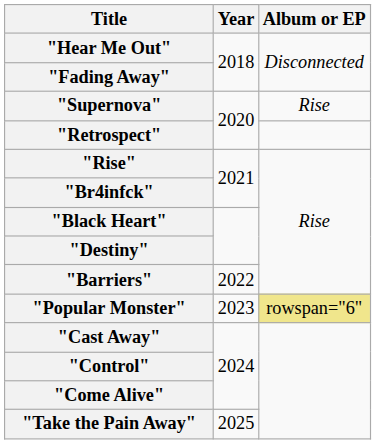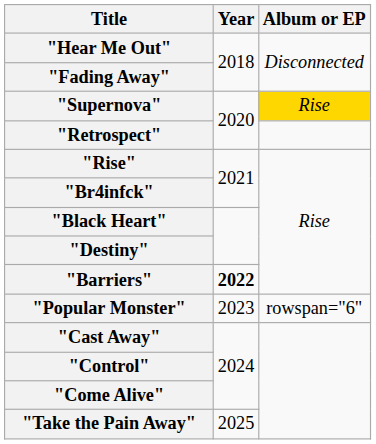(314, 105) no background -> (314, 105) gold background
(236, 279) normal -> (236, 279) bold
(314, 308) khaki background -> (314, 308) no background
